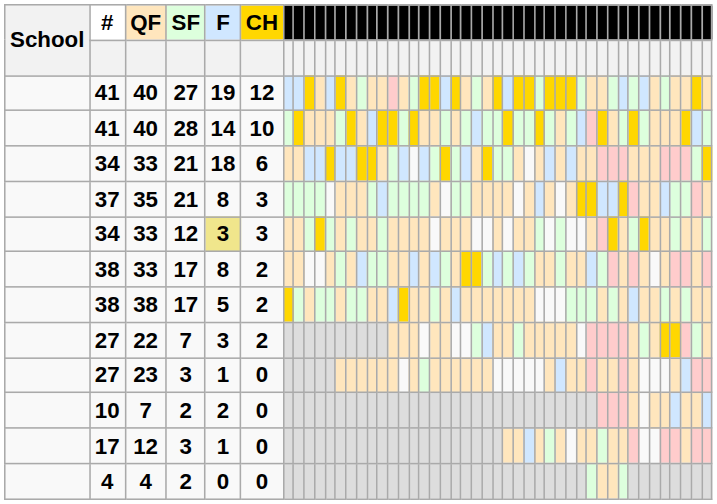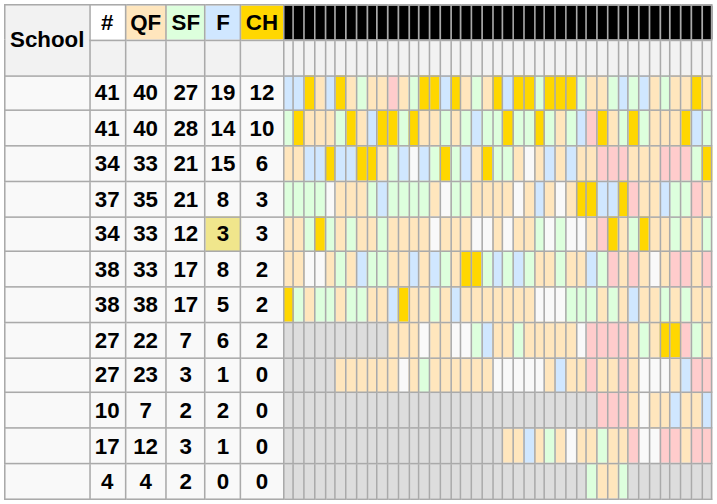(223, 164) 18 -> (223, 164) 15
(223, 340) 3 -> (223, 340) 6
